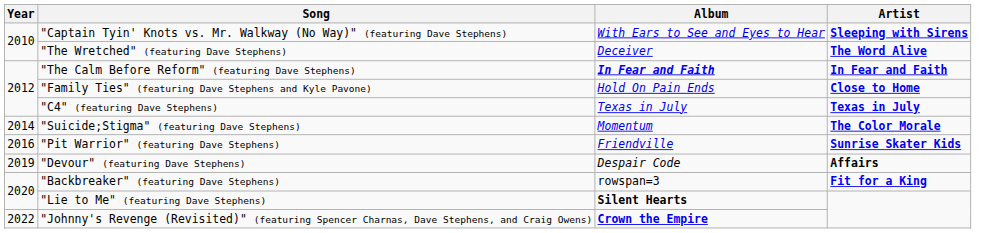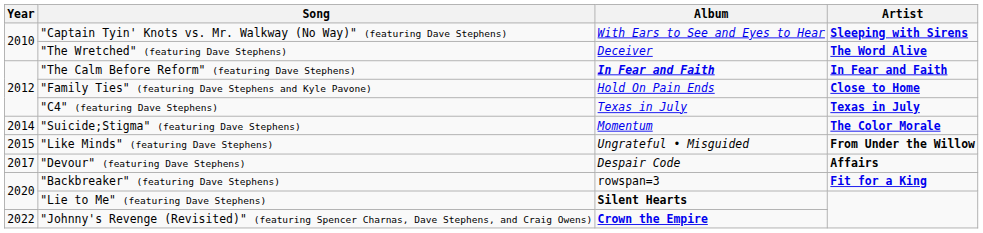+ row: (157, 144)
- row: (160, 144)
(21, 163) 2019 -> (21, 163) 2017
